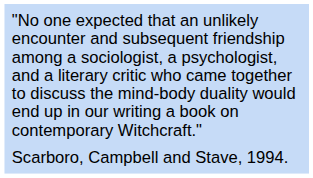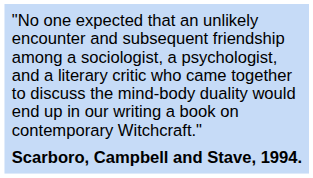(150, 157) normal -> (157, 157) bold
